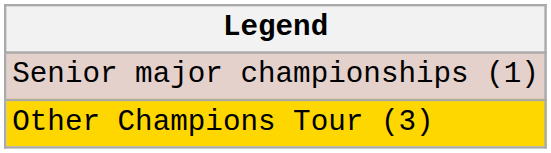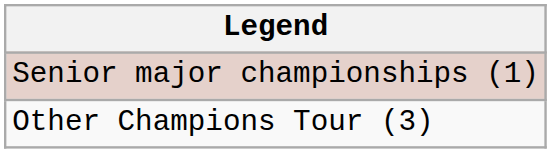(223, 124) gold background -> (223, 124) no background
